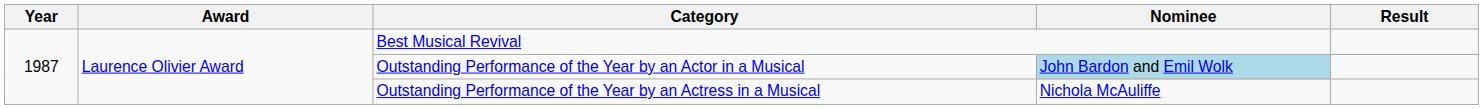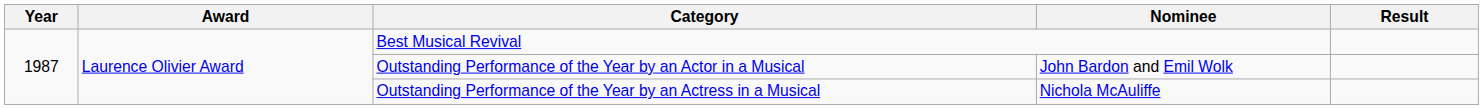(1136, 66) lightblue background -> (1136, 66) no background
